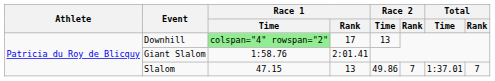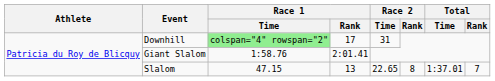(385, 40) 13 -> (385, 40) 31
(385, 69) 49.86 -> (385, 69) 22.65
(412, 69) 7 -> (412, 69) 8
